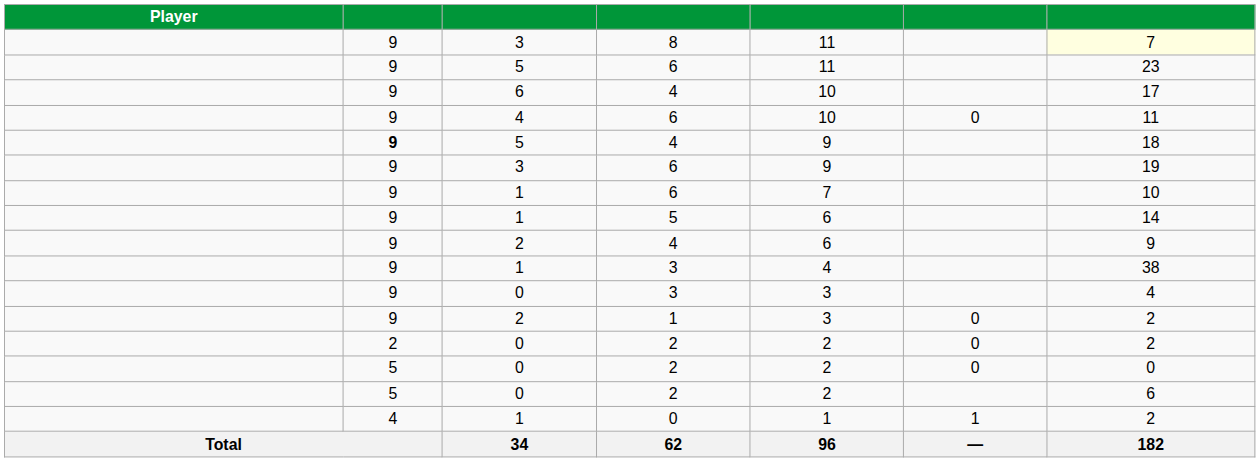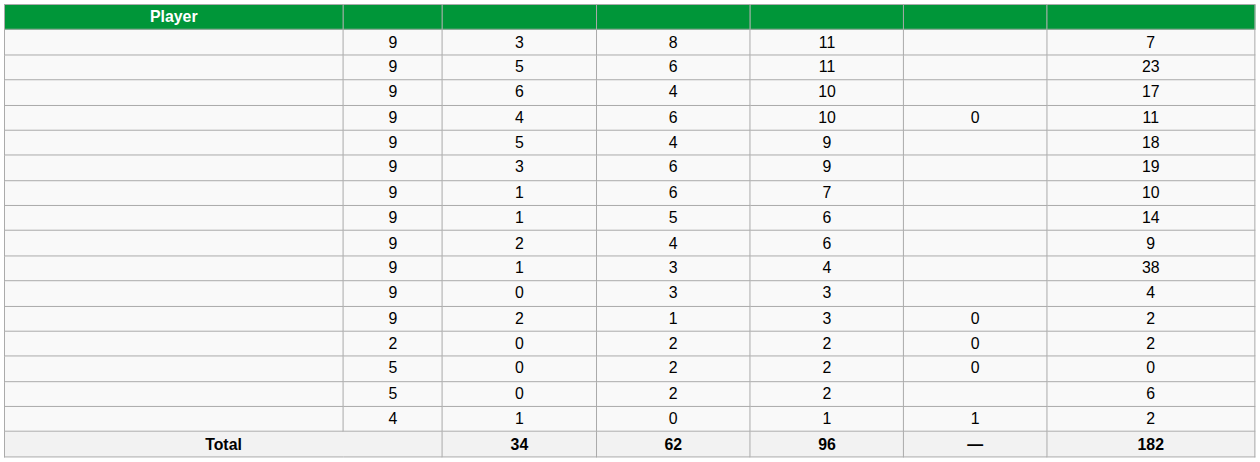(1151, 42) lightyellow background -> (1151, 42) no background
(393, 142) bold -> (393, 142) normal
